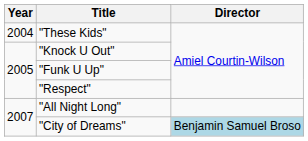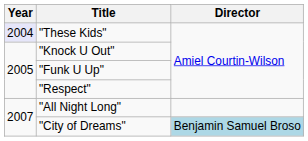(20, 32) no background -> (20, 32) lavender background
